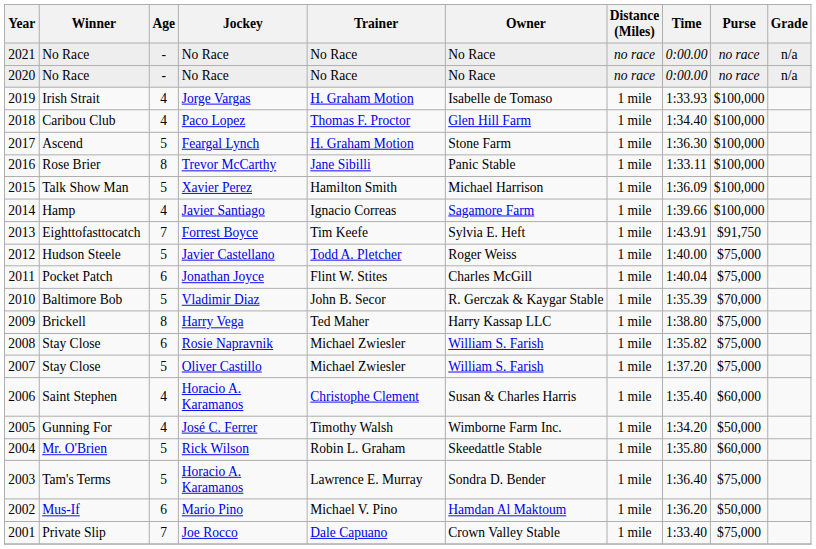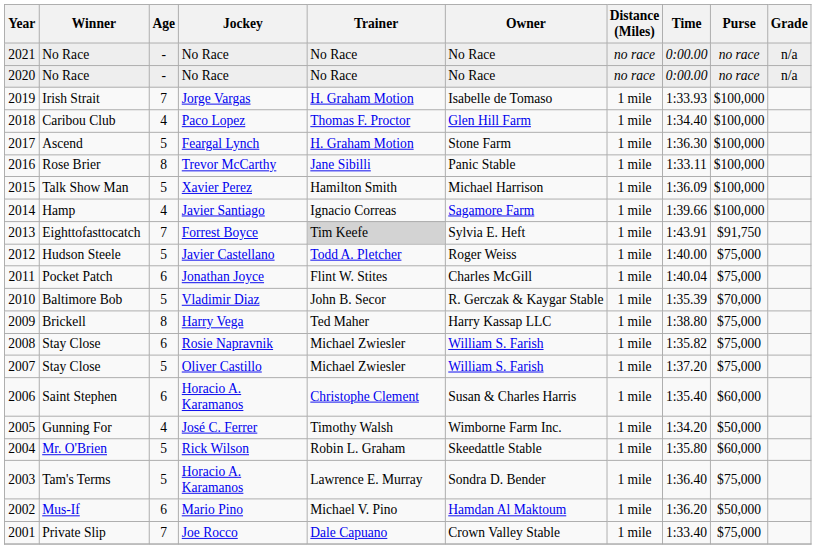(164, 99) 4 -> (164, 99) 7
(339, 232) no background -> (339, 232) lightgrey background
(164, 397) 4 -> (164, 397) 6
